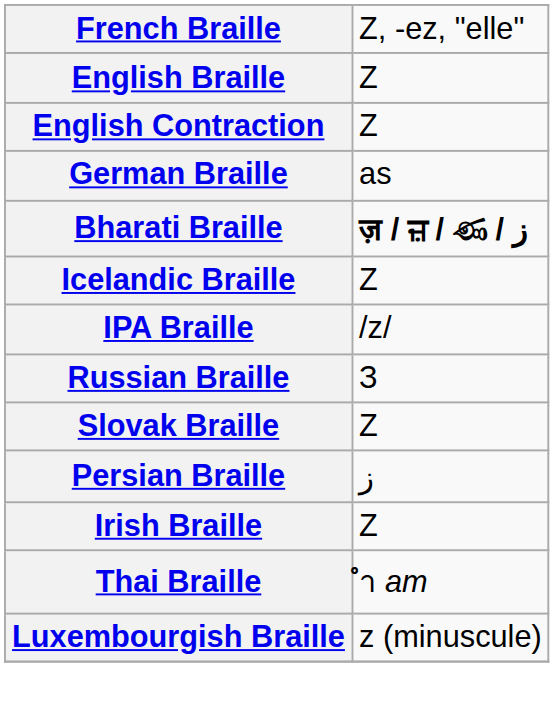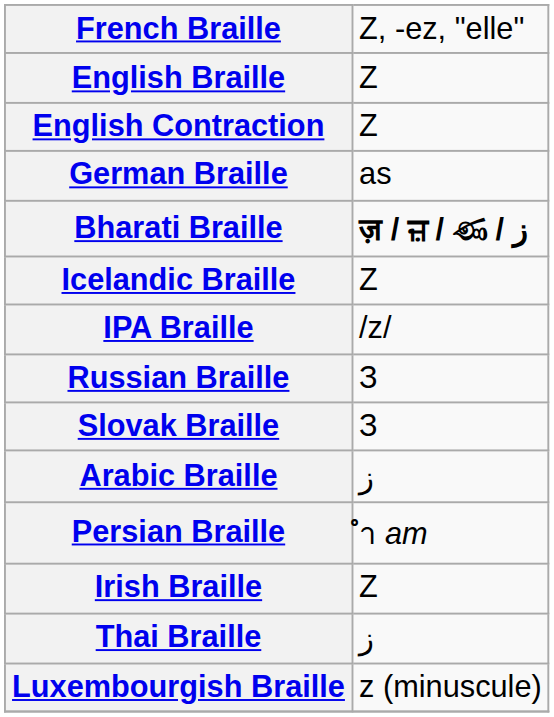(368, 426) Z -> (368, 426) З
+ row: (178, 475)
(367, 476) ز -> (393, 533) ำ am
(393, 582) ำ am -> (367, 638) ز
